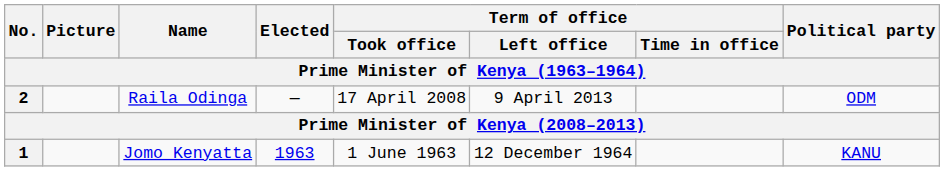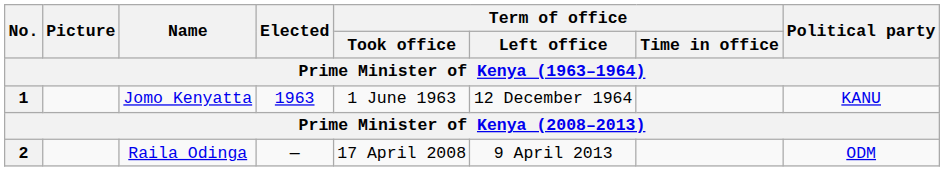rows swapped: (23, 153) <-> (23, 99)
